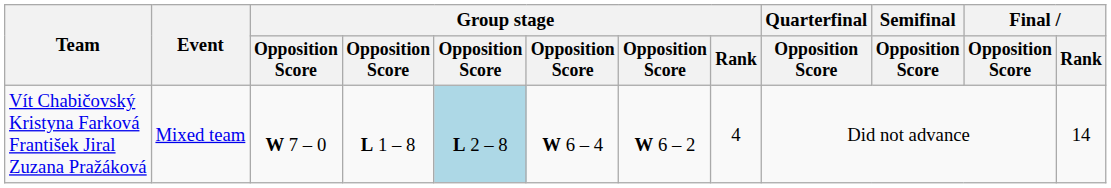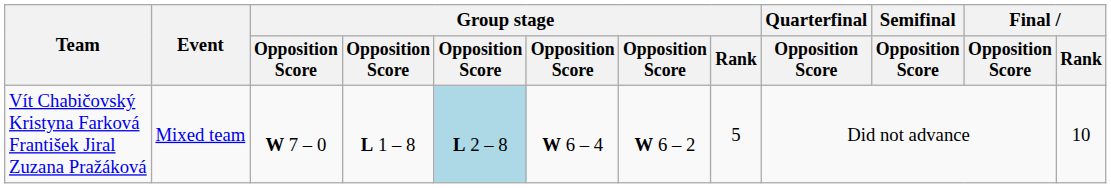(736, 134) 4 -> (736, 134) 5
(1081, 134) 14 -> (1081, 134) 10
